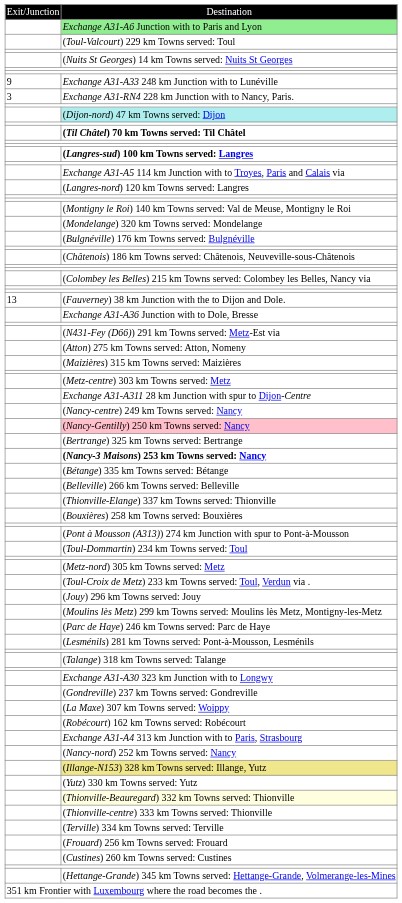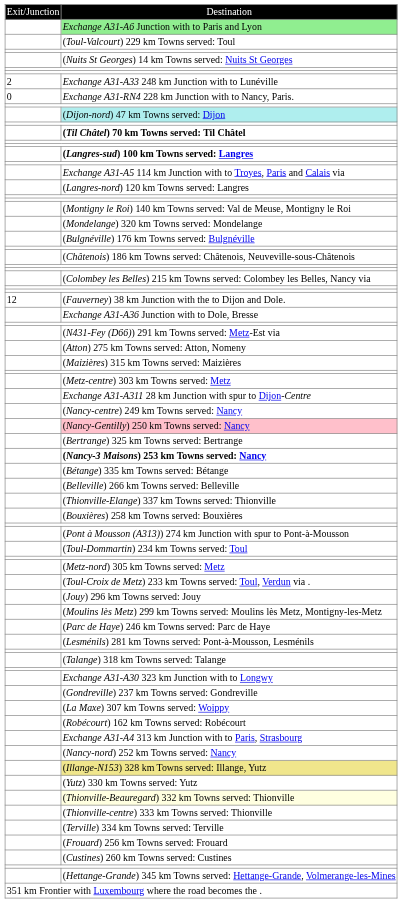(9, 81) 9 -> (9, 81) 2
(9, 96) 3 -> (9, 96) 0
(12, 299) 13 -> (12, 299) 12
